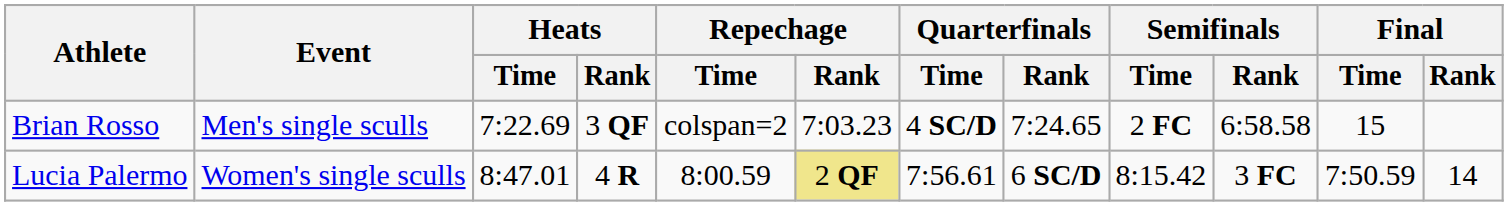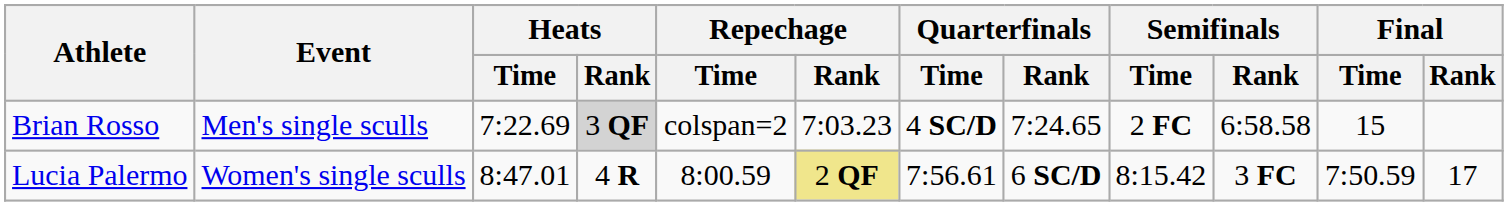(617, 125) no background -> (617, 125) lightgrey background
(1462, 175) 14 -> (1462, 175) 17
